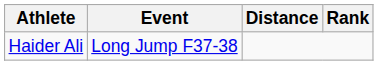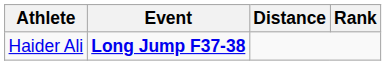(164, 45) normal -> (168, 45) bold
